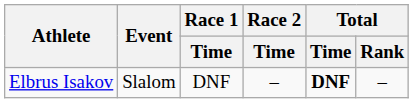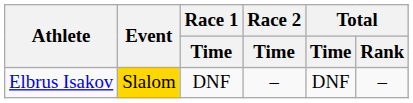(149, 82) no background -> (149, 82) gold background
(331, 82) bold -> (331, 82) normal
